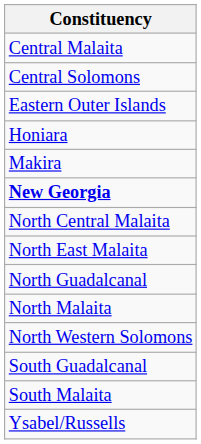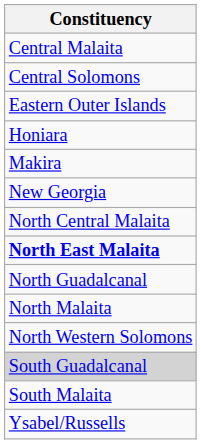(60, 192) bold -> (57, 192) normal
(78, 250) normal -> (84, 250) bold
(78, 366) no background -> (78, 366) lightgrey background
